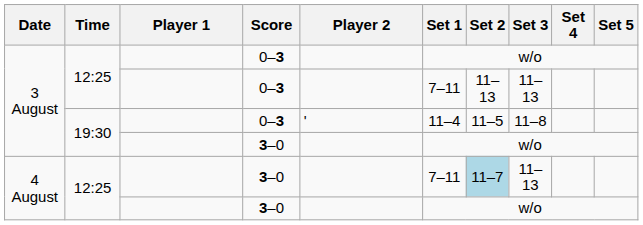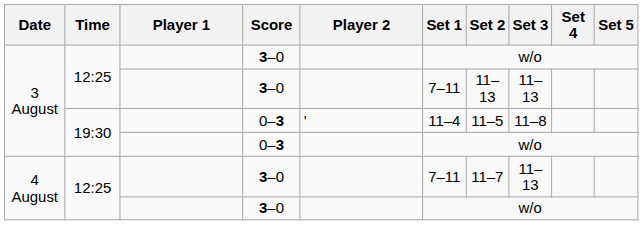(271, 57) 0–3 -> (271, 57) 3–0
(271, 89) 0–3 -> (271, 89) 3–0
(271, 145) 3–0 -> (271, 145) 0–3
(487, 177) lightblue background -> (487, 177) no background
